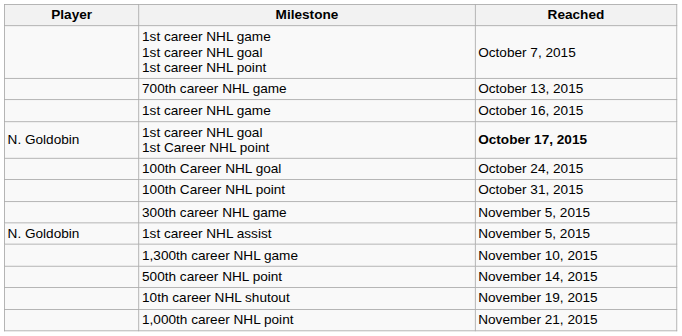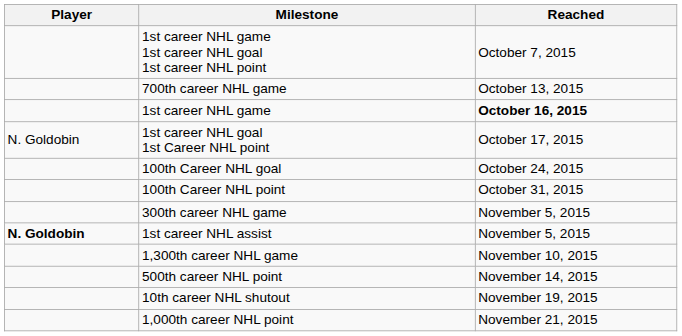(531, 110) normal -> (533, 110) bold
(533, 139) bold -> (531, 139) normal
(43, 233) normal -> (46, 233) bold
